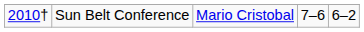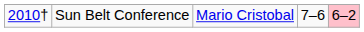(344, 16) no background -> (344, 16) pink background
